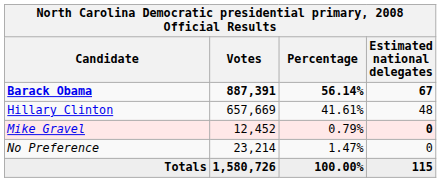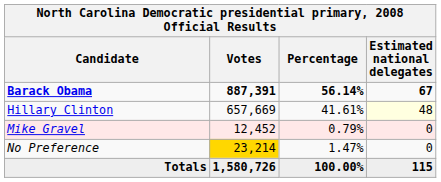(426, 111) no background -> (426, 111) lightyellow background
(429, 130) bold -> (429, 130) normal
(255, 149) no background -> (255, 149) gold background
